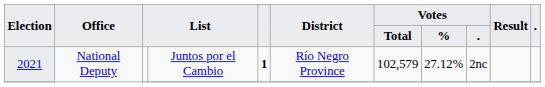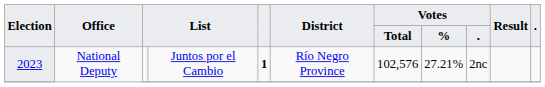(30, 64) 2021 -> (30, 64) 2023
(398, 64) 102,579 -> (398, 64) 102,576
(444, 64) 27.12% -> (444, 64) 27.21%
